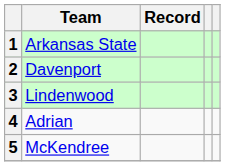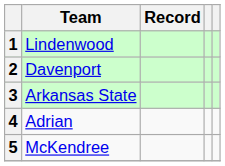(81, 44) Arkansas State -> (69, 44) Lindenwood
(69, 96) Lindenwood -> (81, 96) Arkansas State
